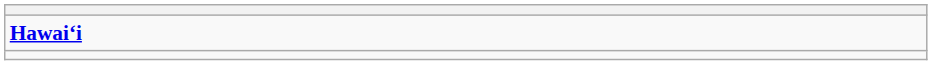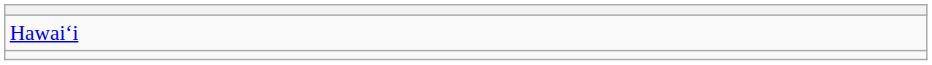(46, 32) bold -> (44, 32) normal
